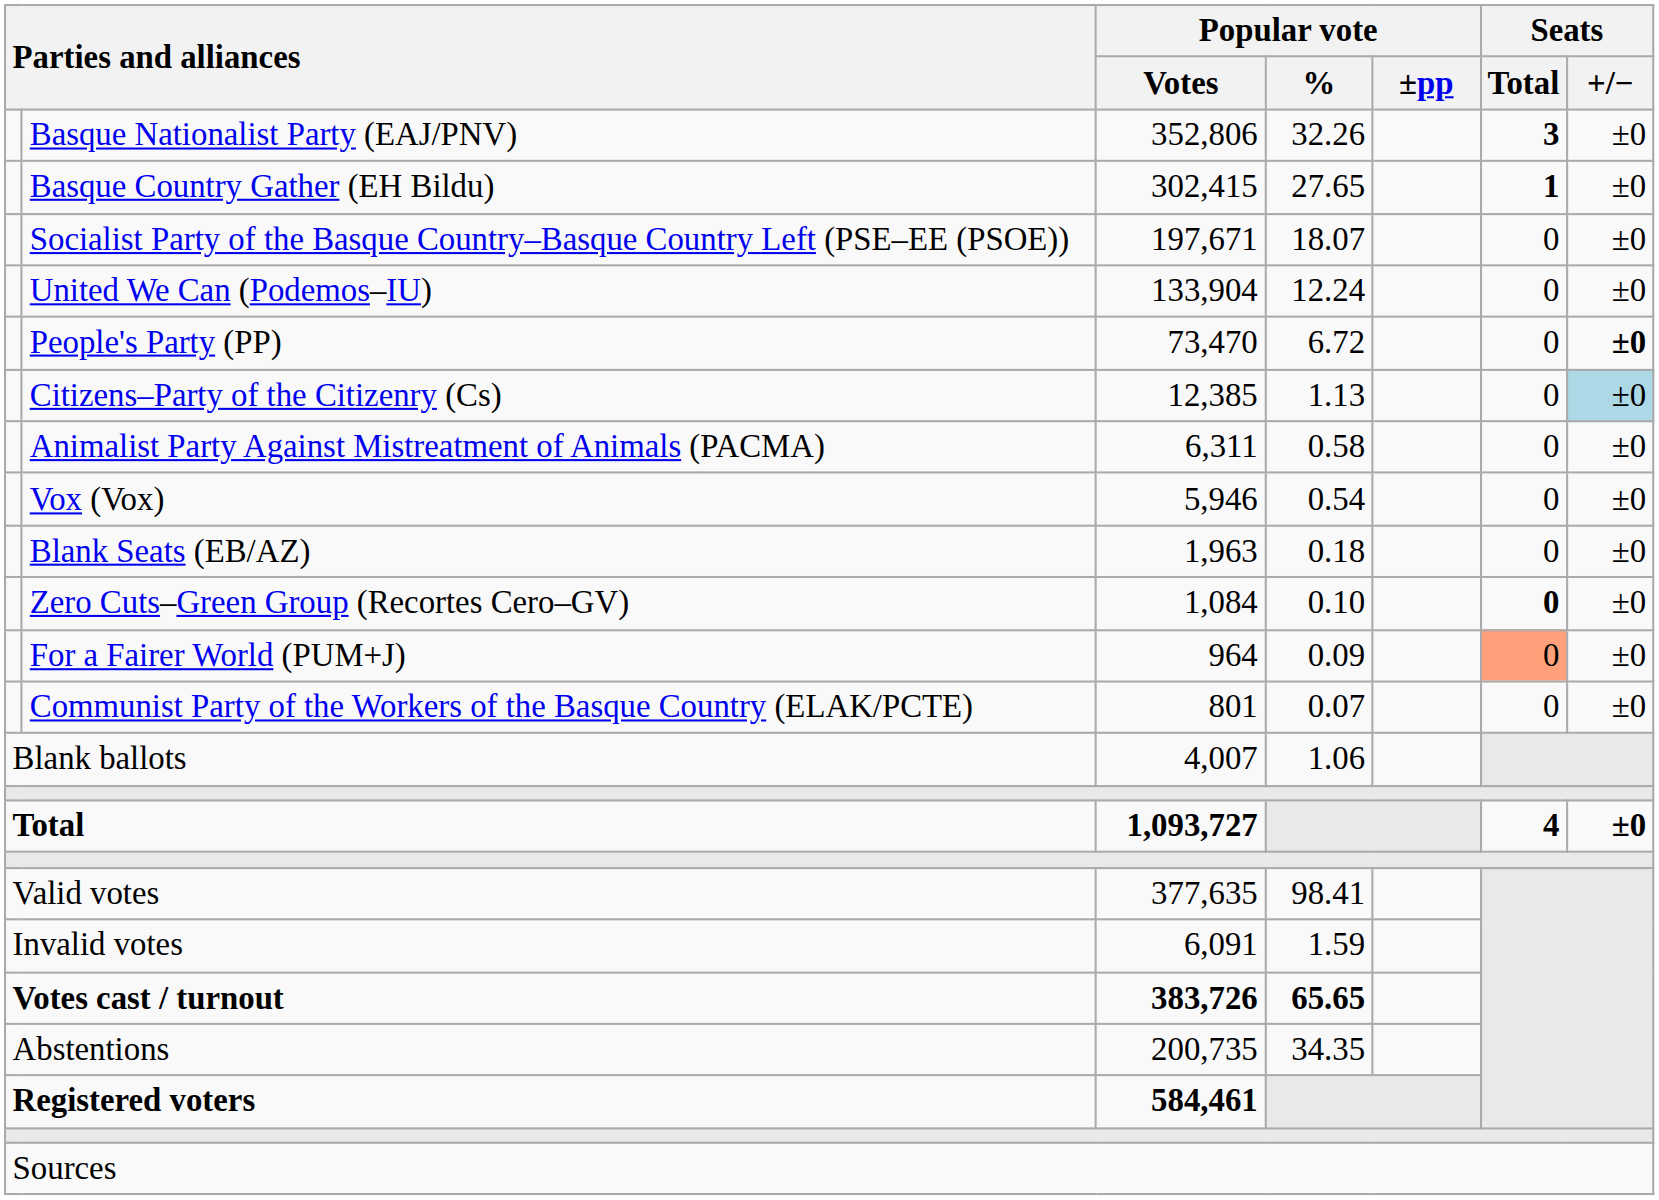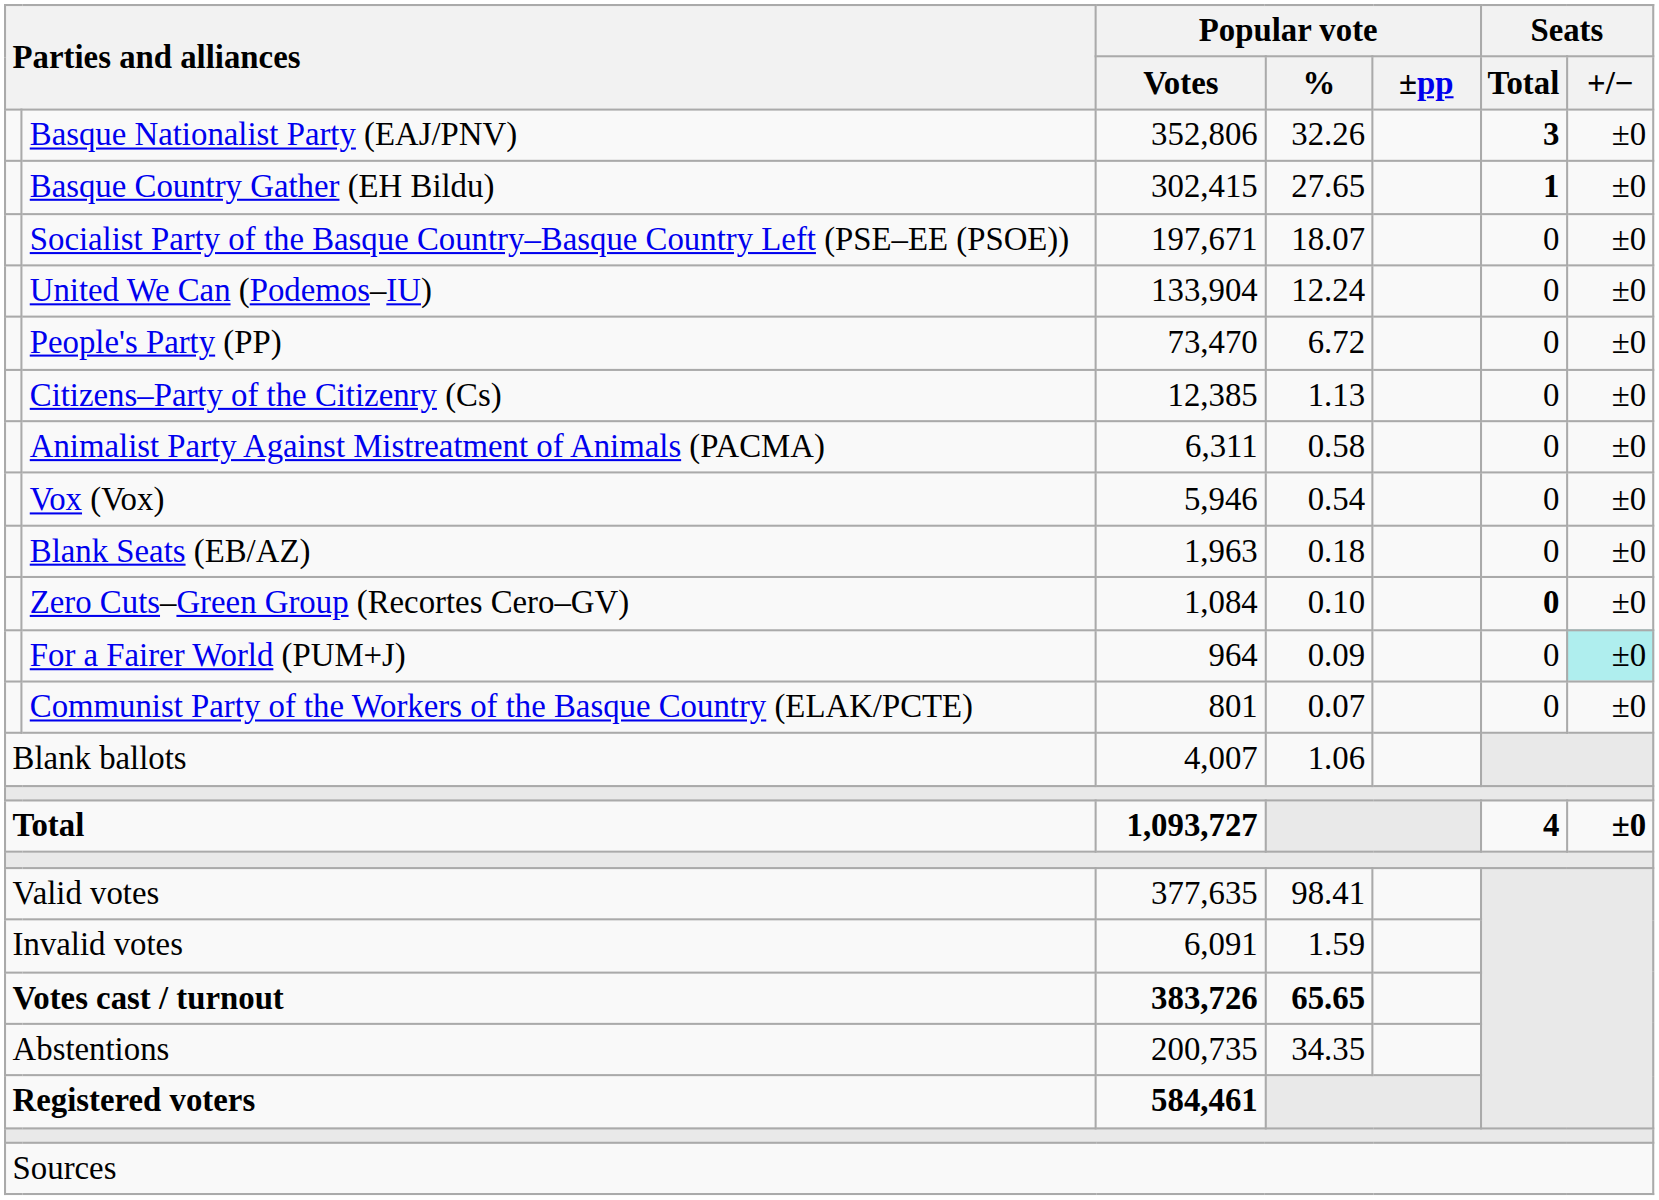(1629, 342) bold -> (1629, 342) normal
(1629, 394) lightblue background -> (1629, 394) no background
(1551, 654) lightsalmon background -> (1551, 654) no background
(1629, 654) no background -> (1629, 654) paleturquoise background
